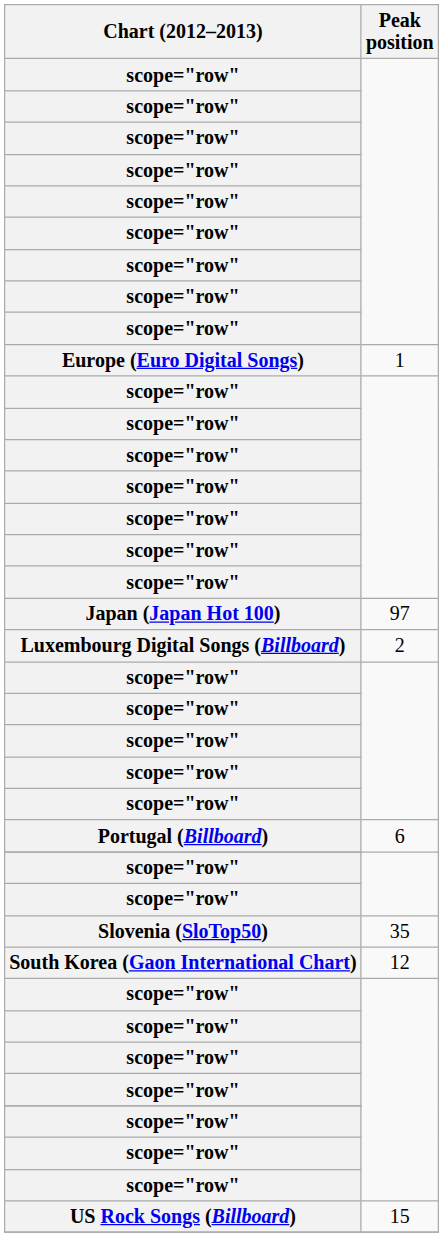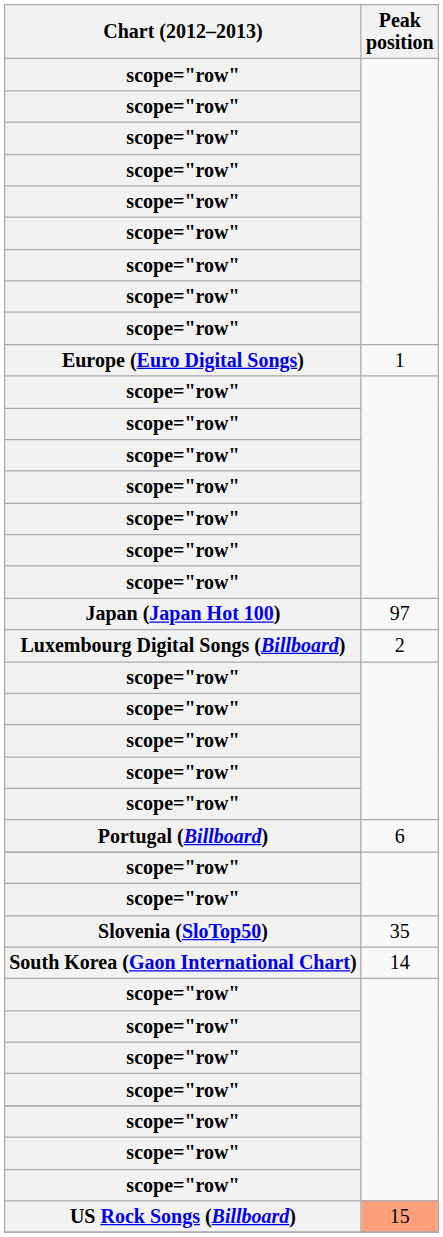(400, 962) 12 -> (400, 962) 14
(400, 1216) no background -> (400, 1216) lightsalmon background
